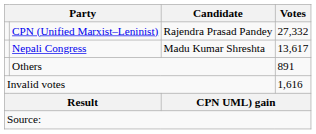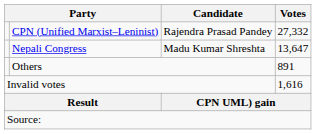(293, 48) 13,617 -> (293, 48) 13,647
